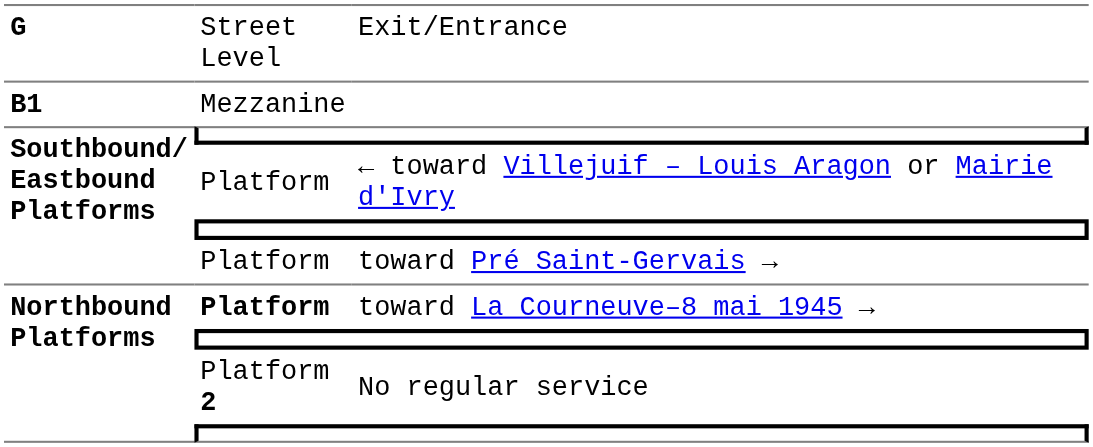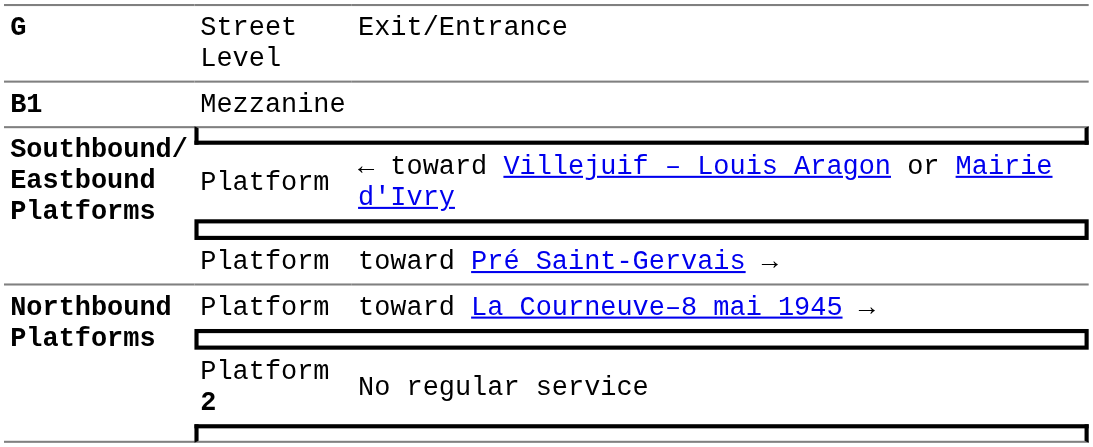(265, 307) bold -> (265, 307) normal
